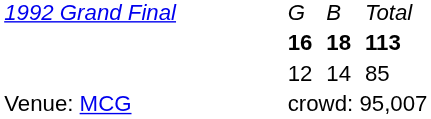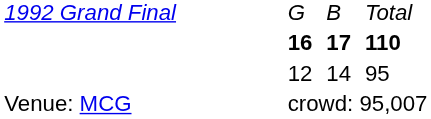(339, 43) 18 -> (339, 43) 17
(383, 43) 113 -> (383, 43) 110
(377, 73) 85 -> (377, 73) 95
